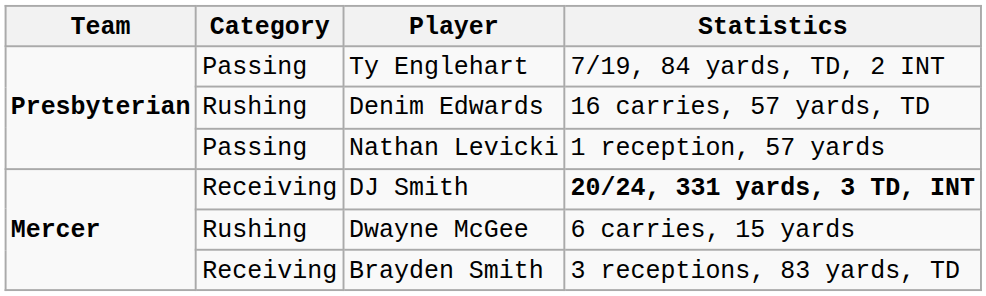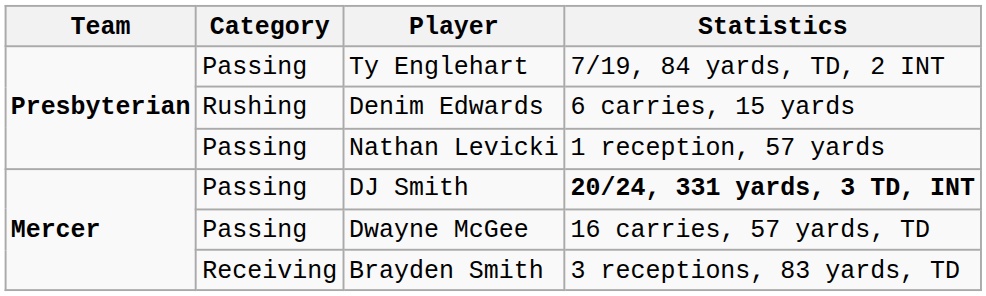(750, 108) 16 carries, 57 yards, TD -> (713, 108) 6 carries, 15 yards
(270, 189) Receiving -> (255, 189) Passing
(255, 230) Rushing -> (255, 230) Passing
(713, 230) 6 carries, 15 yards -> (750, 230) 16 carries, 57 yards, TD
